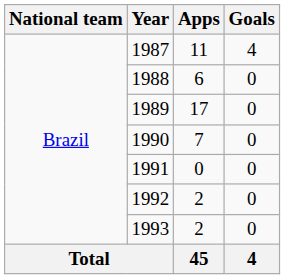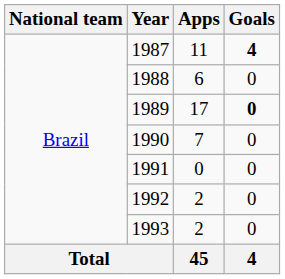(252, 49) normal -> (252, 49) bold
(252, 109) normal -> (252, 109) bold
